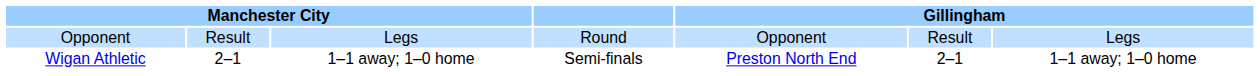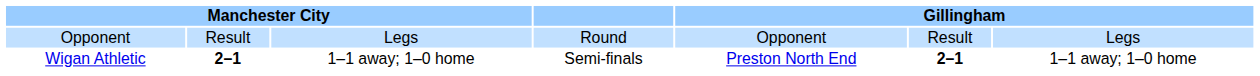(228, 59) normal -> (228, 59) bold
(950, 59) normal -> (950, 59) bold
